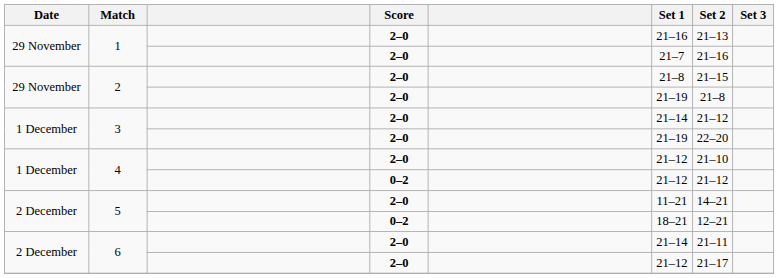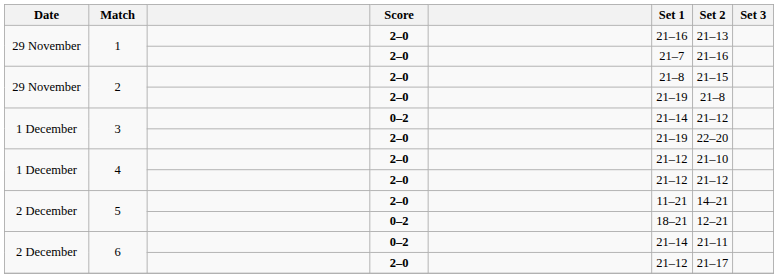(399, 118) 2–0 -> (399, 118) 0–2
(399, 180) 0–2 -> (399, 180) 2–0
(399, 242) 2–0 -> (399, 242) 0–2
